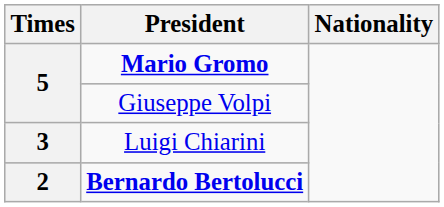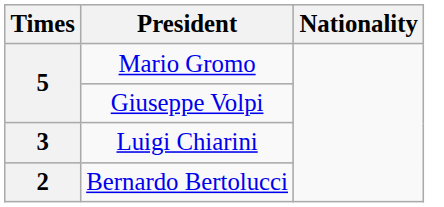(195, 63) bold -> (187, 63) normal
(195, 181) bold -> (187, 181) normal
